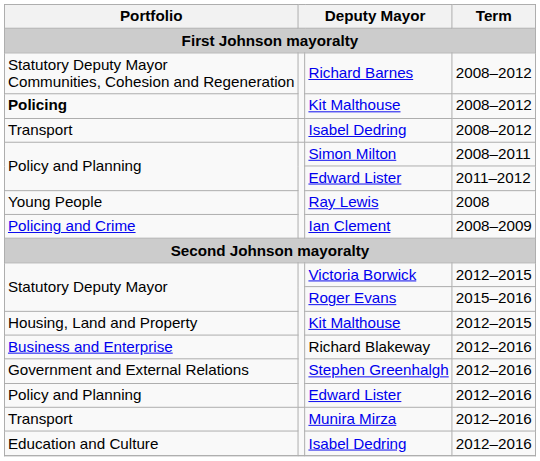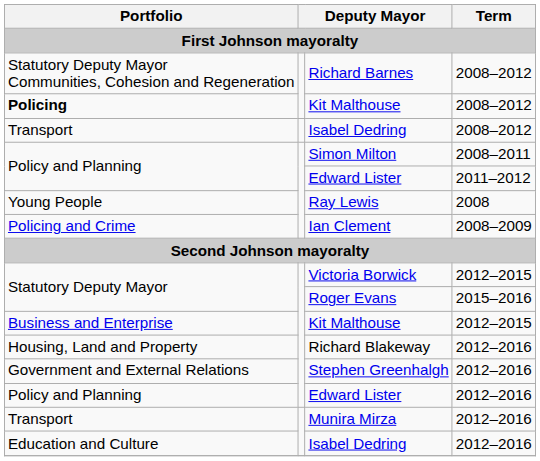(103, 322) Housing, Land and Property -> (90, 322) Business and Enterprise
(90, 347) Business and Enterprise -> (103, 347) Housing, Land and Property
